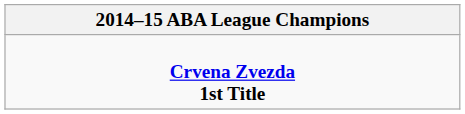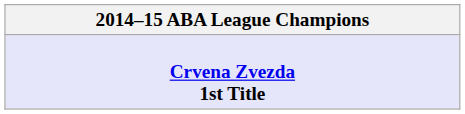(232, 82) no background -> (232, 82) lavender background
